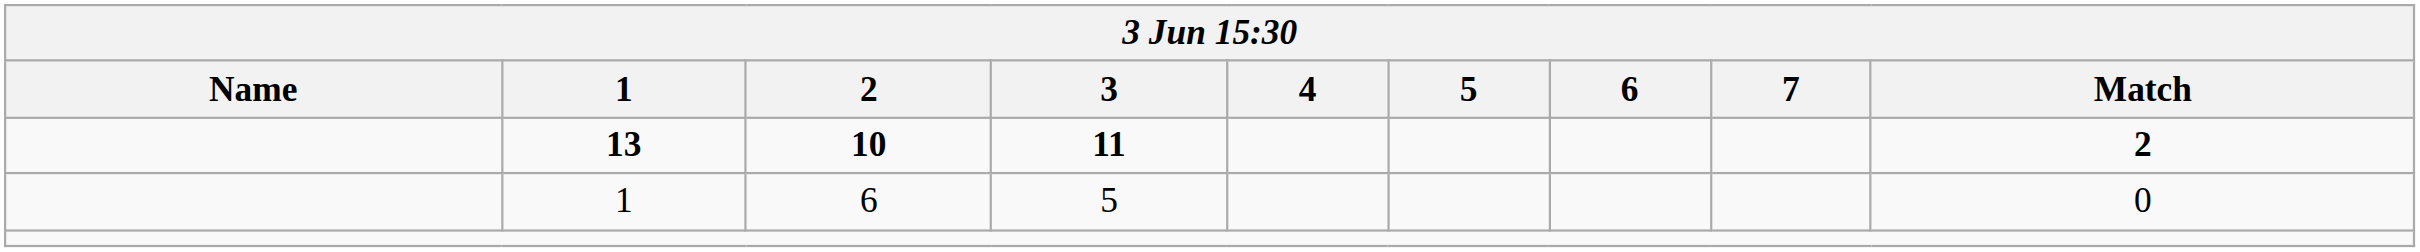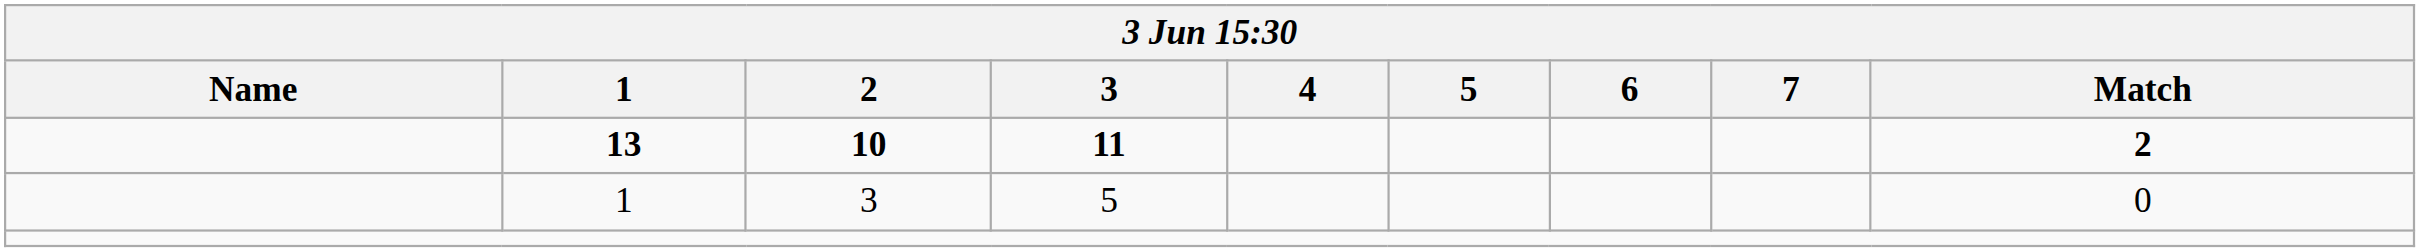(869, 200) 6 -> (869, 200) 3
